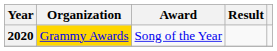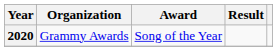(84, 35) gold background -> (84, 35) no background
